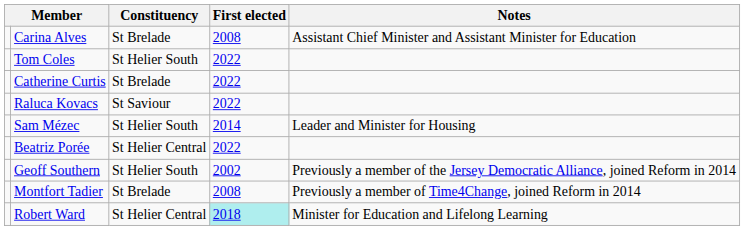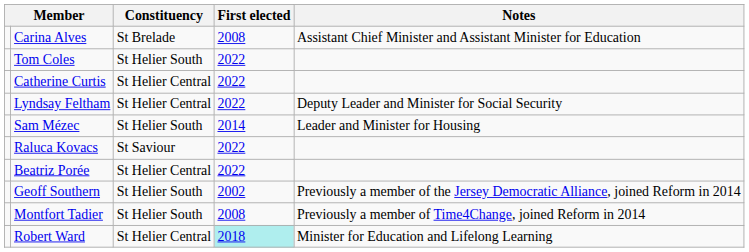(141, 81) St Brelade -> (164, 81) St Helier Central
+ row: (62, 103)
rows swapped: (56, 103) <-> (47, 125)
(141, 192) St Brelade -> (160, 214) St Helier South
